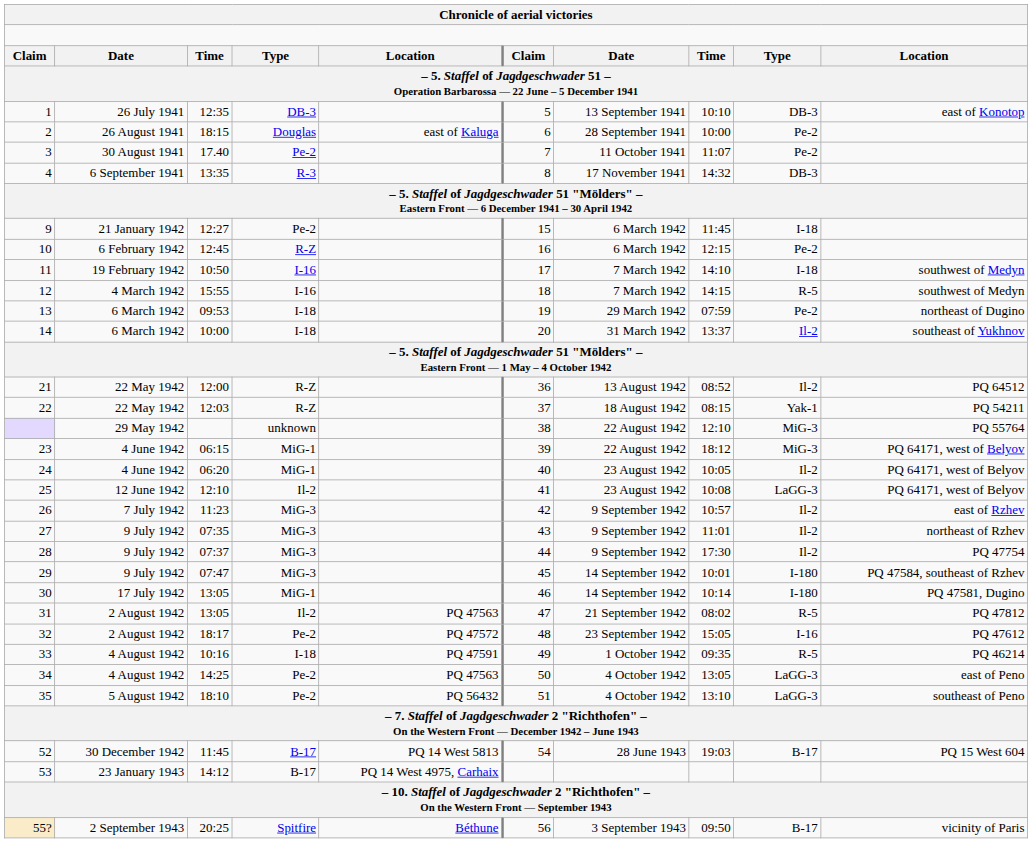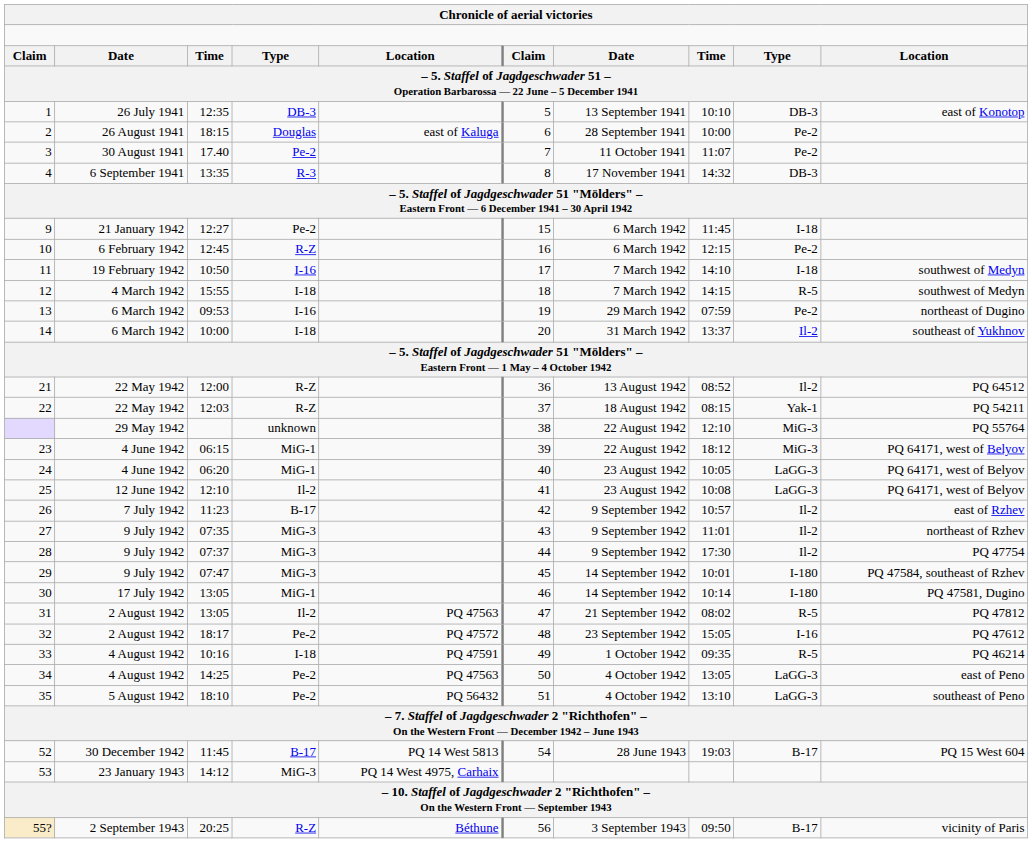(305, 290) I-16 -> (305, 290) I-18
(305, 311) I-18 -> (305, 311) I-16
(808, 469) Il-2 -> (796, 469) LaGG-3
(298, 510) MiG-3 -> (303, 510) B-17
(303, 771) B-17 -> (298, 771) MiG-3
(297, 827) Spitfire -> (306, 827) R-Z
